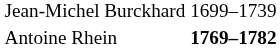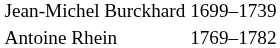(233, 37) bold -> (233, 37) normal
